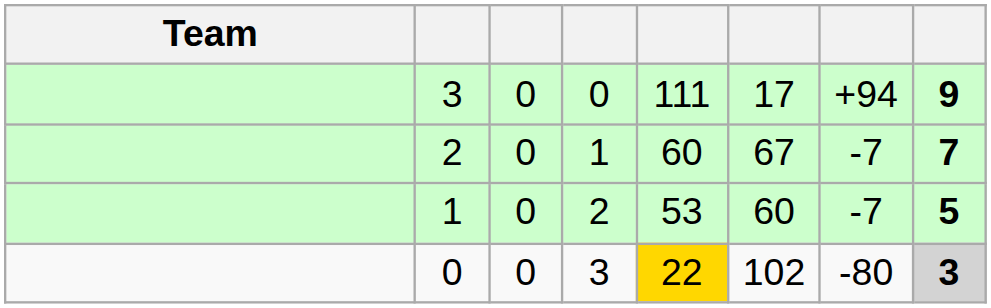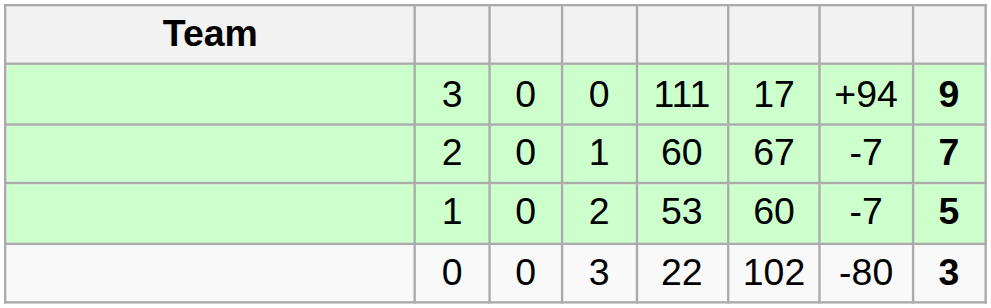(682, 271) gold background -> (682, 271) no background
(949, 271) lightgrey background -> (949, 271) no background
